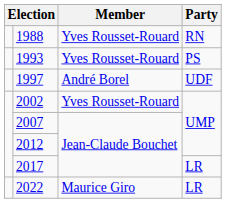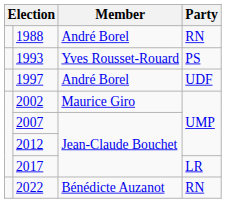(120, 36) Yves Rousset-Rouard -> (95, 36) André Borel
(120, 101) Yves Rousset-Rouard -> (98, 101) Maurice Giro
(98, 187) Maurice Giro -> (113, 187) Bénédicte Auzanot
(194, 187) LR -> (195, 187) RN
